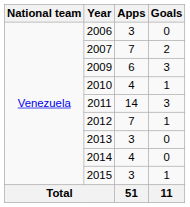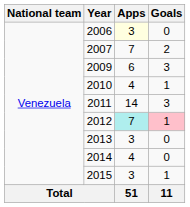(131, 31) no background -> (131, 31) lightyellow background
(131, 121) no background -> (131, 121) paleturquoise background
(167, 121) no background -> (167, 121) pink background
